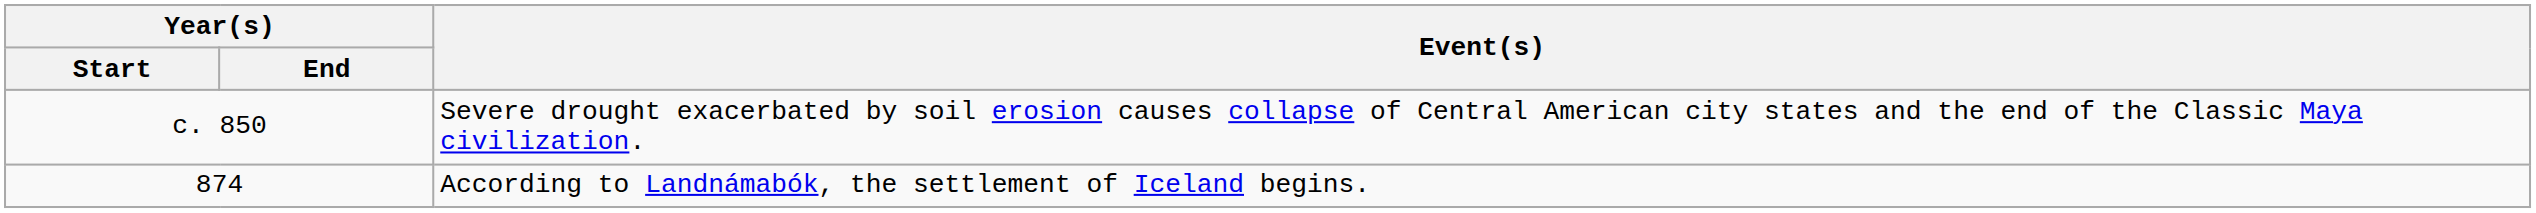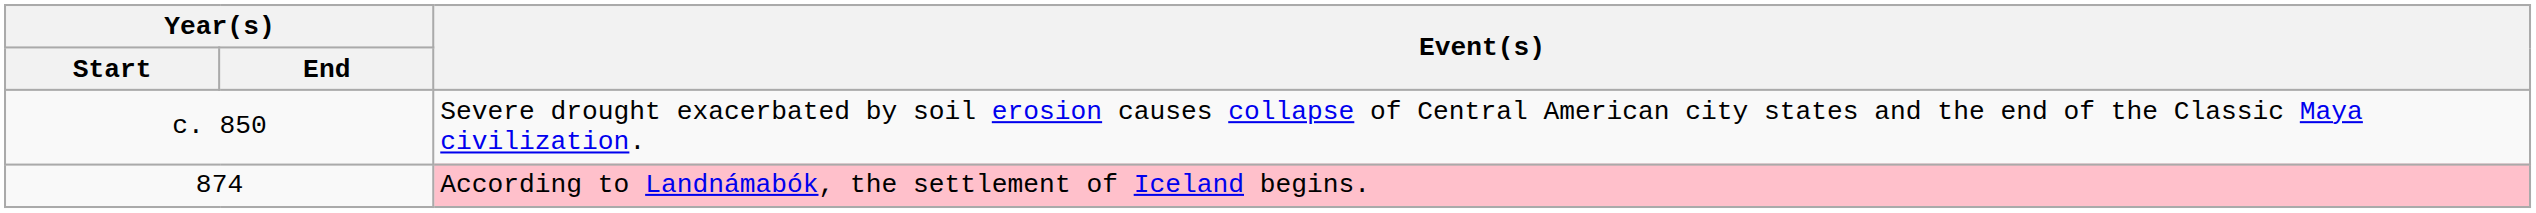(905, 185) no background -> (905, 185) pink background
